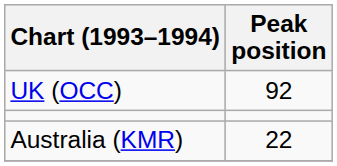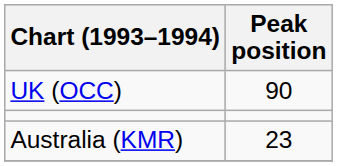(279, 90) 92 -> (279, 90) 90
(279, 140) 22 -> (279, 140) 23
